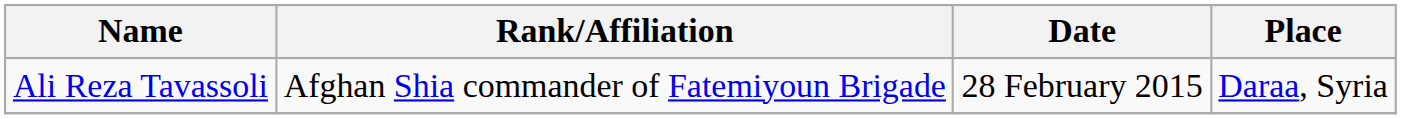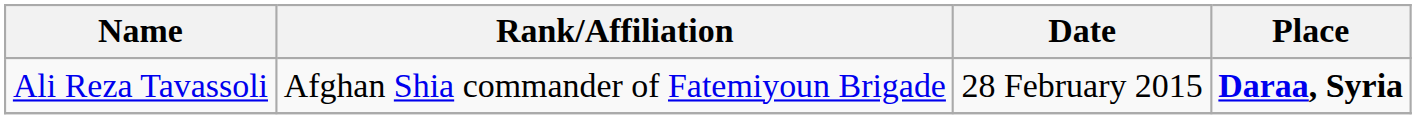(1303, 85) normal -> (1311, 85) bold
